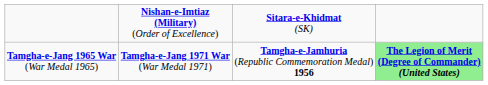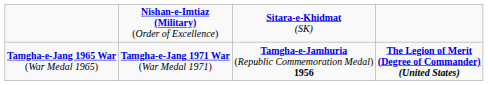(429, 61) lightgreen background -> (429, 61) no background
